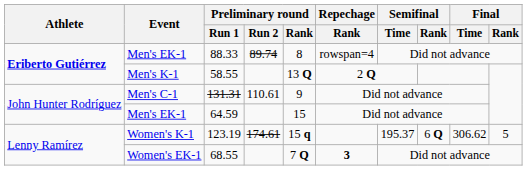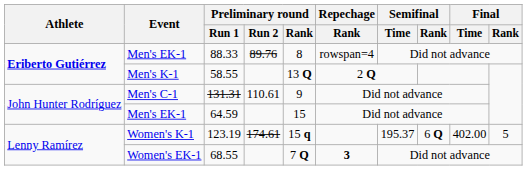(263, 54) 89.74 -> (263, 54) 89.76
(469, 135) 306.62 -> (469, 135) 402.00
